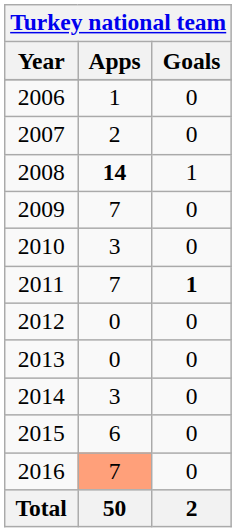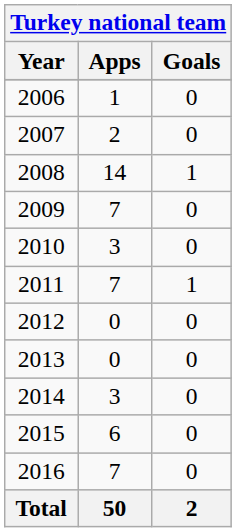(115, 172) bold -> (115, 172) normal
(192, 284) bold -> (192, 284) normal
(115, 470) lightsalmon background -> (115, 470) no background
